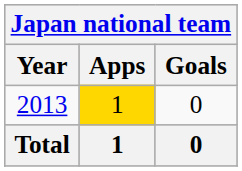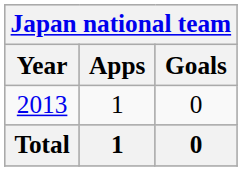(117, 104) gold background -> (117, 104) no background
